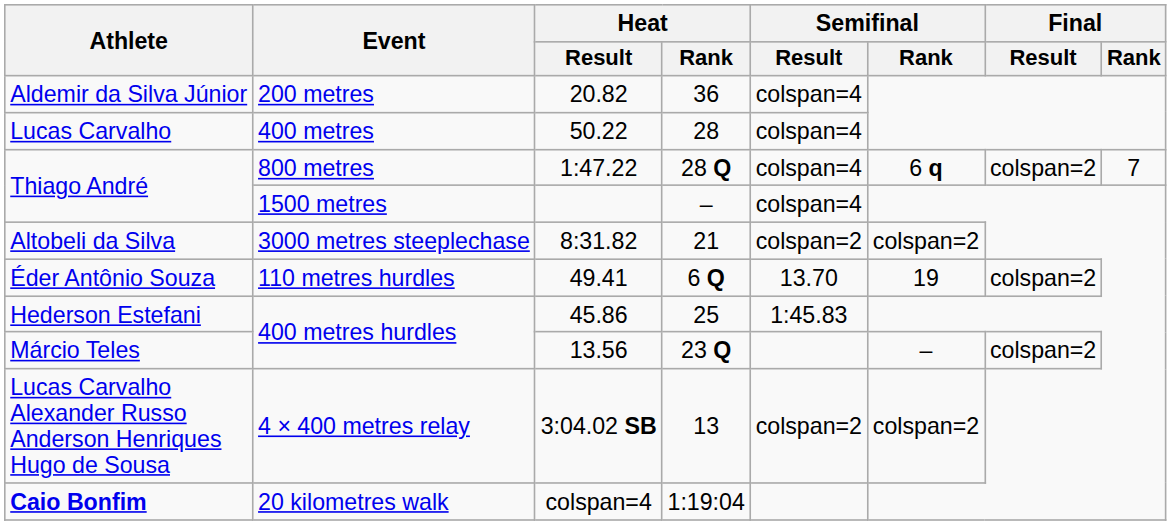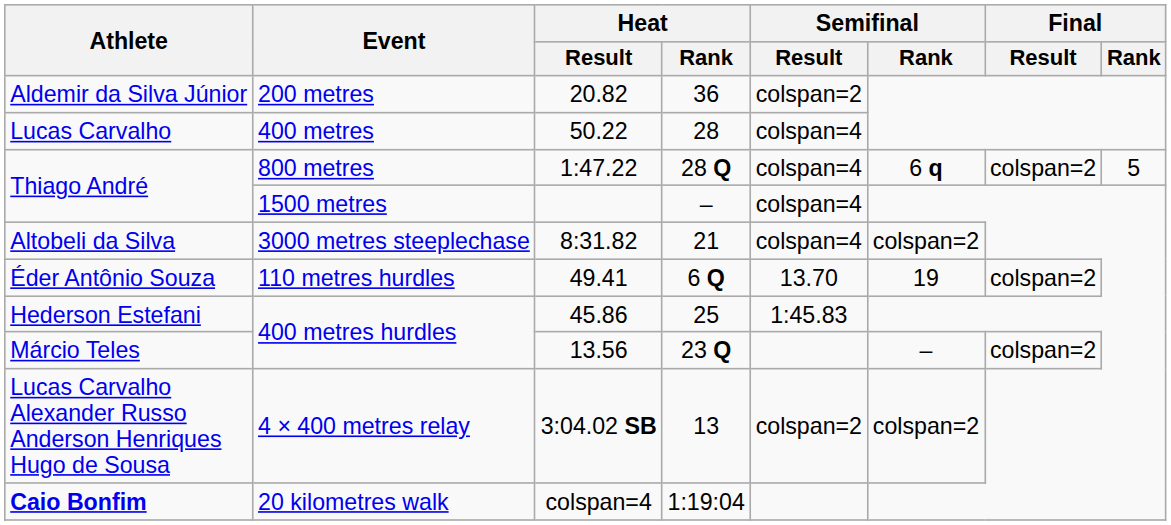(809, 95) colspan=4 -> (809, 95) colspan=2
(1134, 168) 7 -> (1134, 168) 5
(809, 241) colspan=2 -> (809, 241) colspan=4
